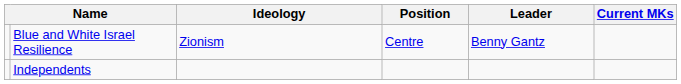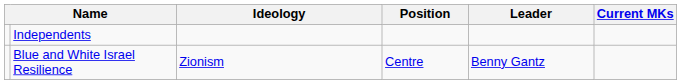rows swapped: (74, 42) <-> (52, 69)
